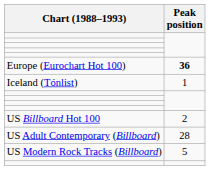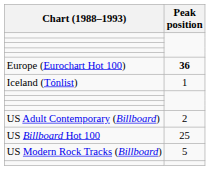(53, 118) US Billboard Hot 100 -> (83, 118) US Adult Contemporary (Billboard)
(83, 135) US Adult Contemporary (Billboard) -> (53, 135) US Billboard Hot 100
(185, 135) 28 -> (185, 135) 25
